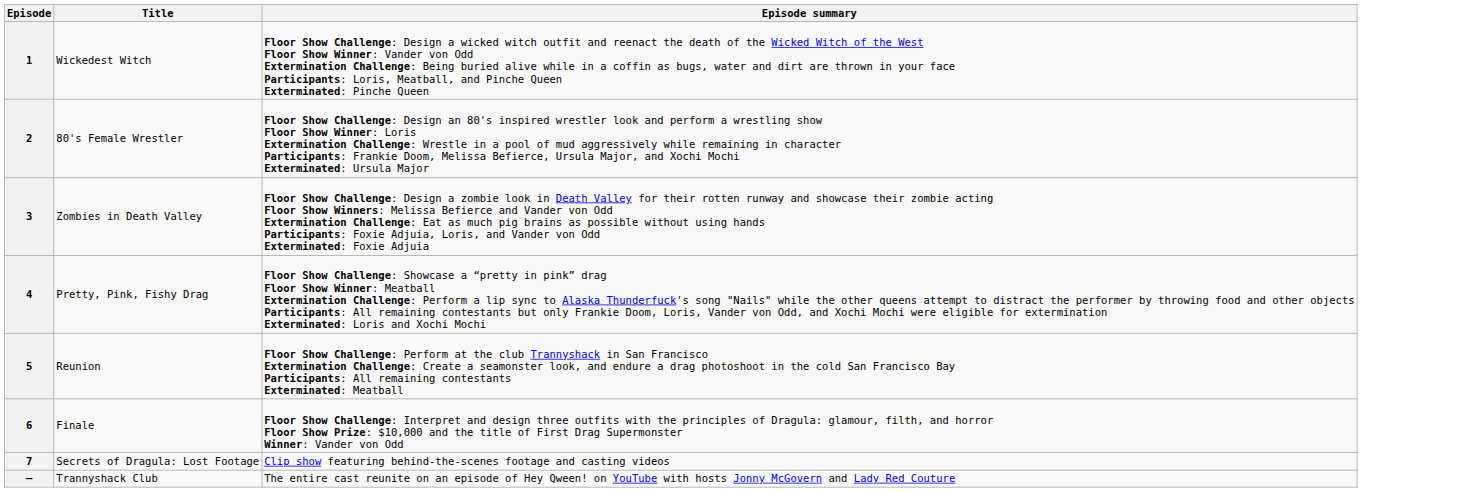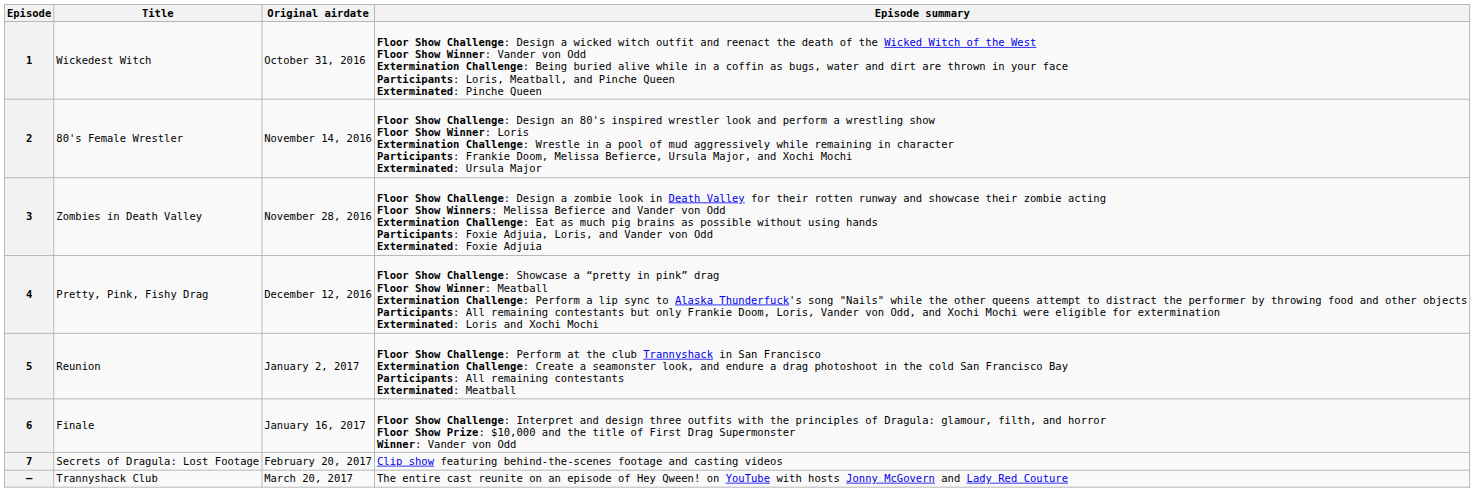+ column: (318, 13)
